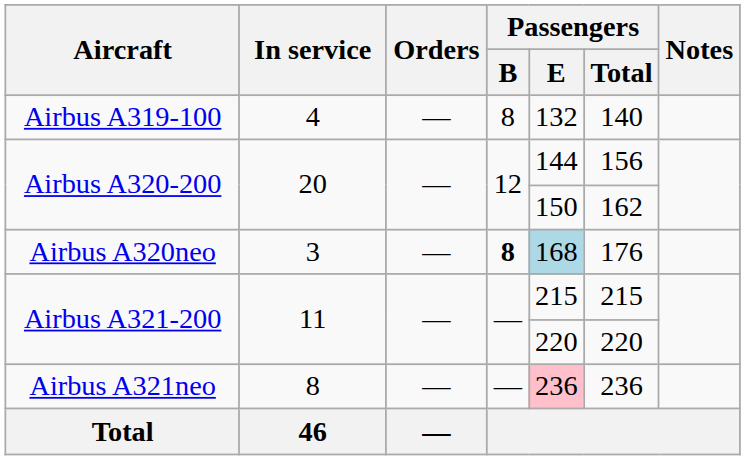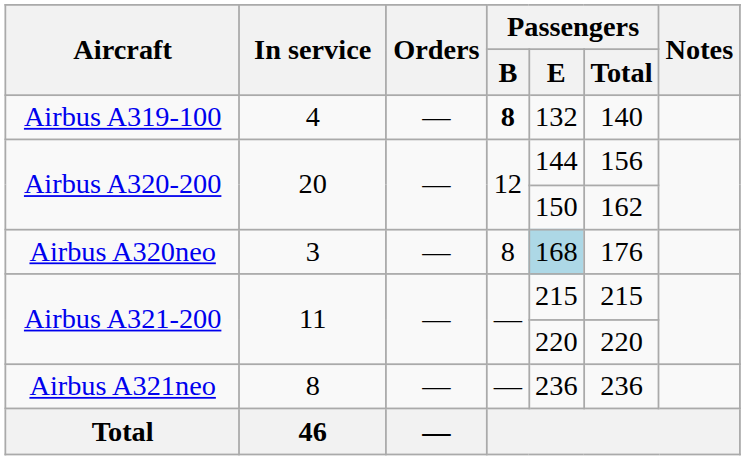(508, 116) normal -> (508, 116) bold
(508, 251) bold -> (508, 251) normal
(556, 386) pink background -> (556, 386) no background
